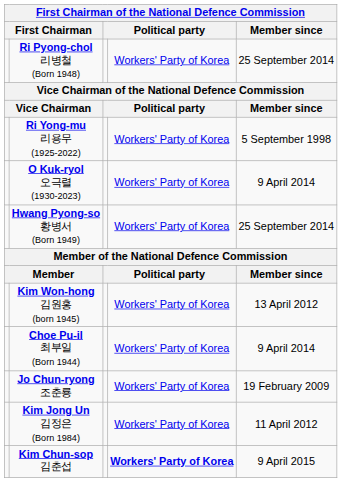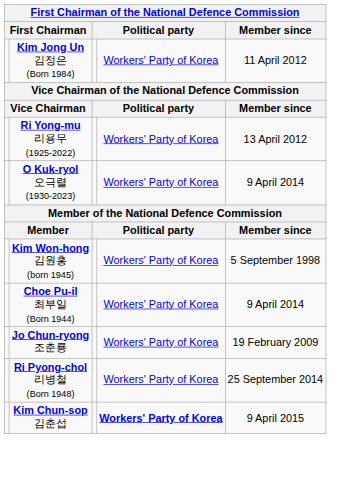rows swapped: (56, 424) <-> (56, 60)
(286, 139) 5 September 1998 -> (275, 139) 13 April 2012
- row: (56, 226)
(286, 305) 13 April 2012 -> (275, 261) 5 September 1998
